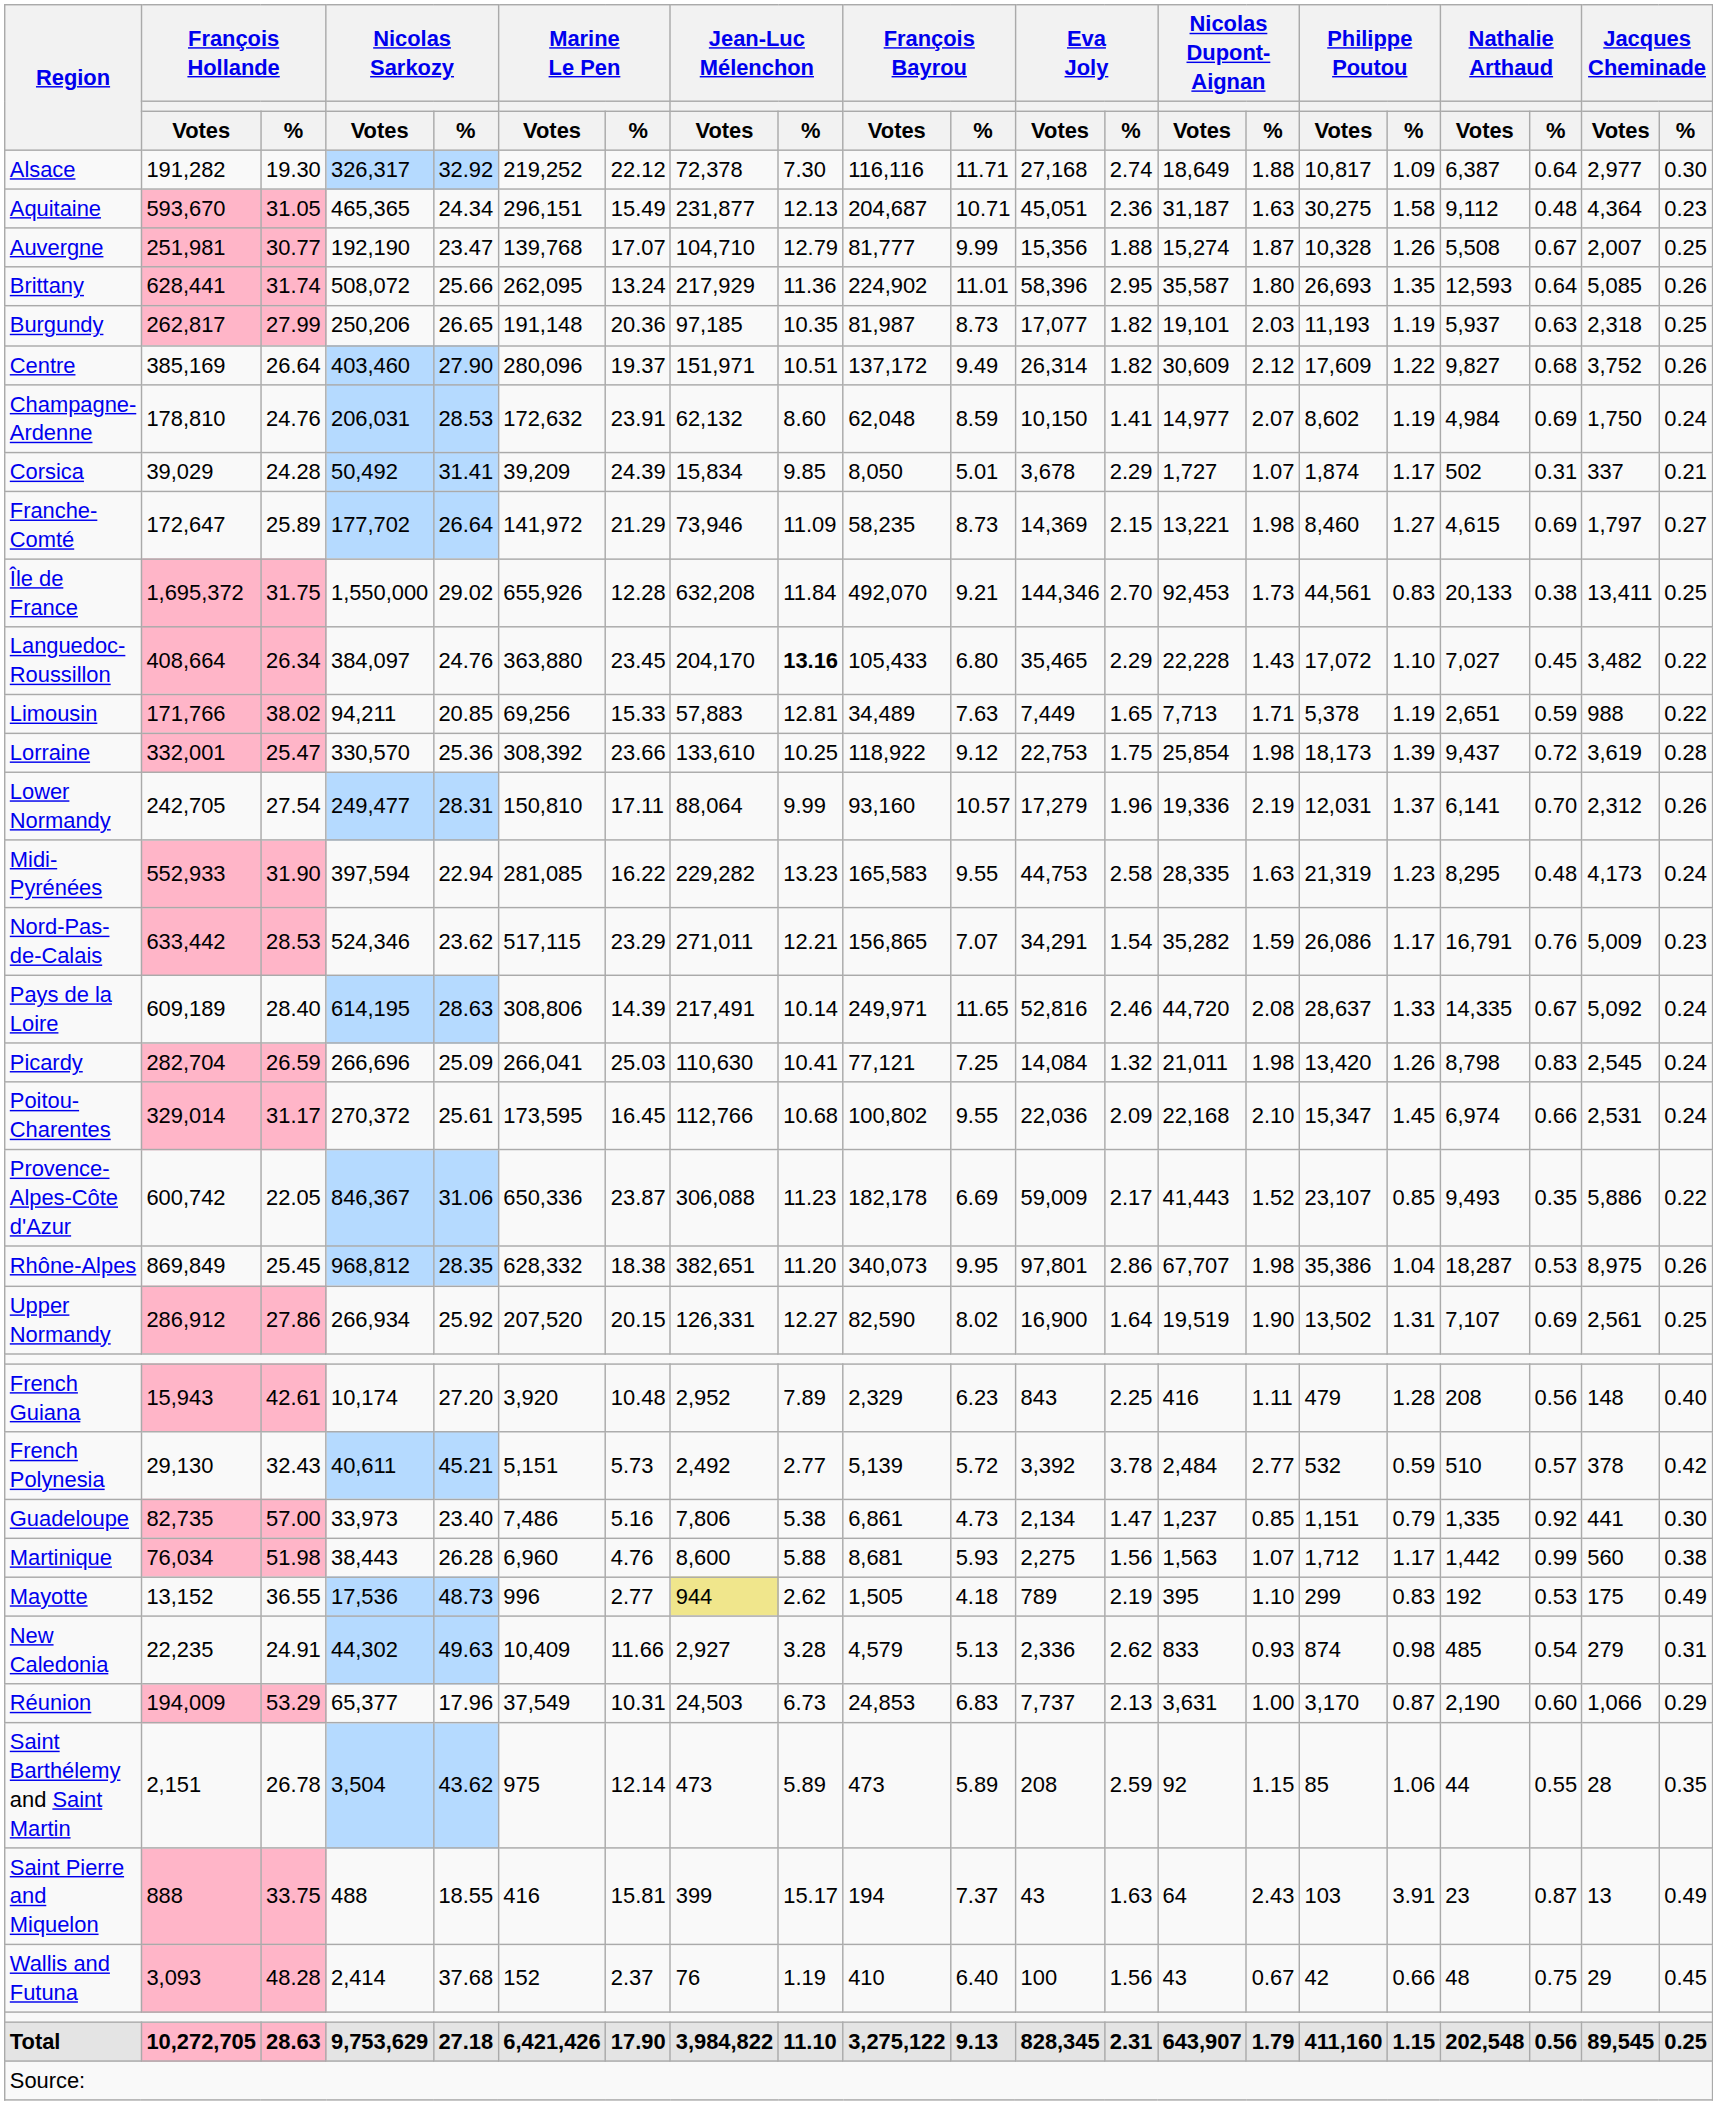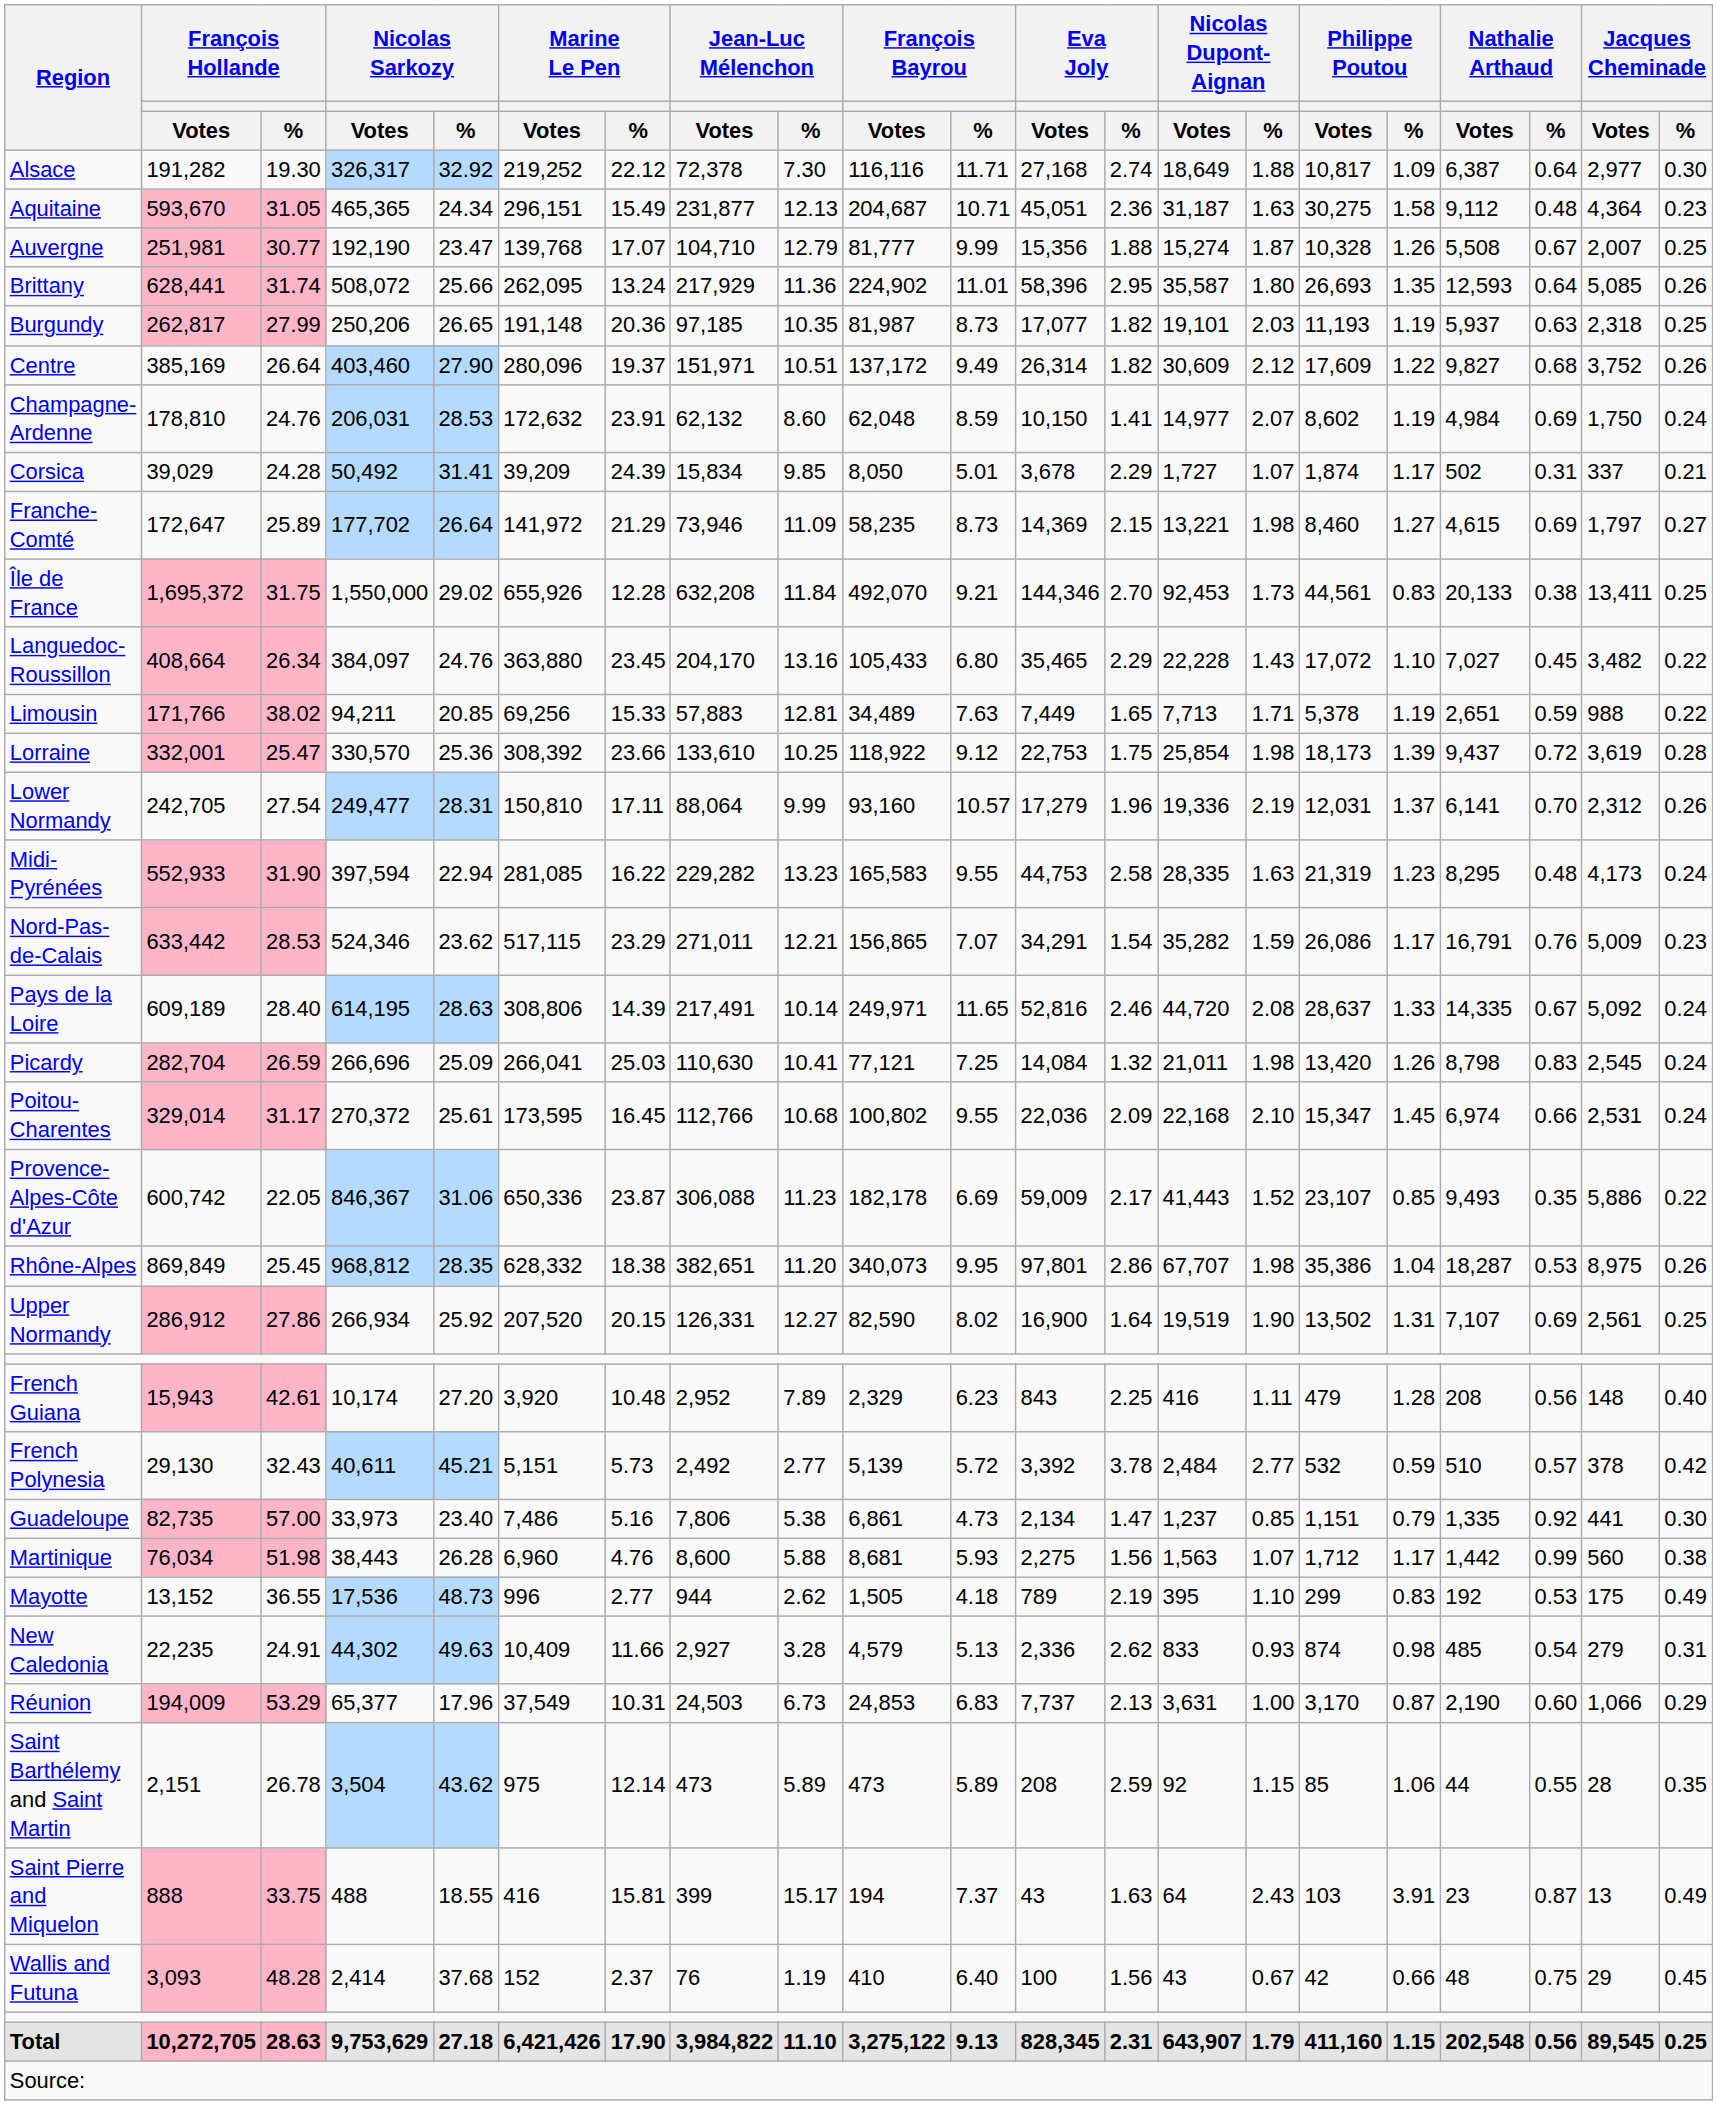(811, 660) bold -> (811, 660) normal
(694, 1596) khaki background -> (694, 1596) no background
